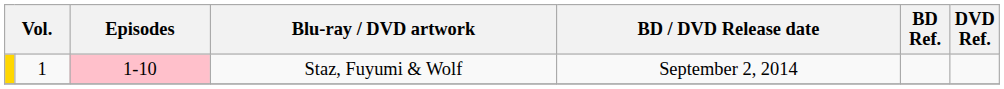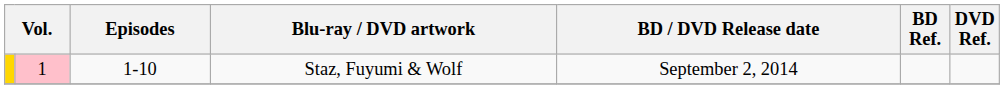(42, 68) no background -> (42, 68) pink background
(140, 68) pink background -> (140, 68) no background
